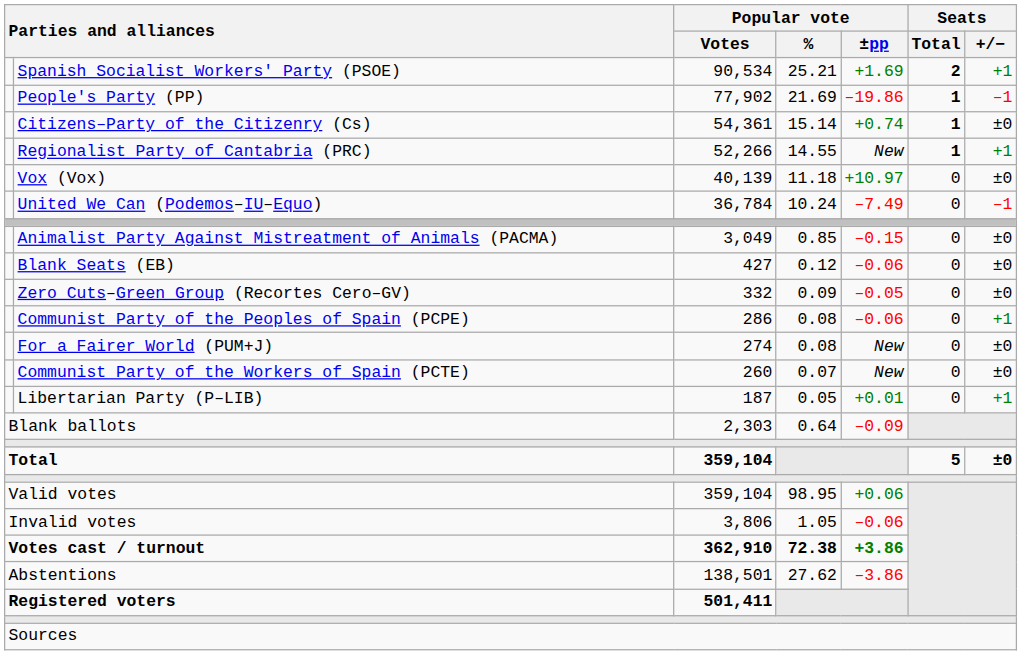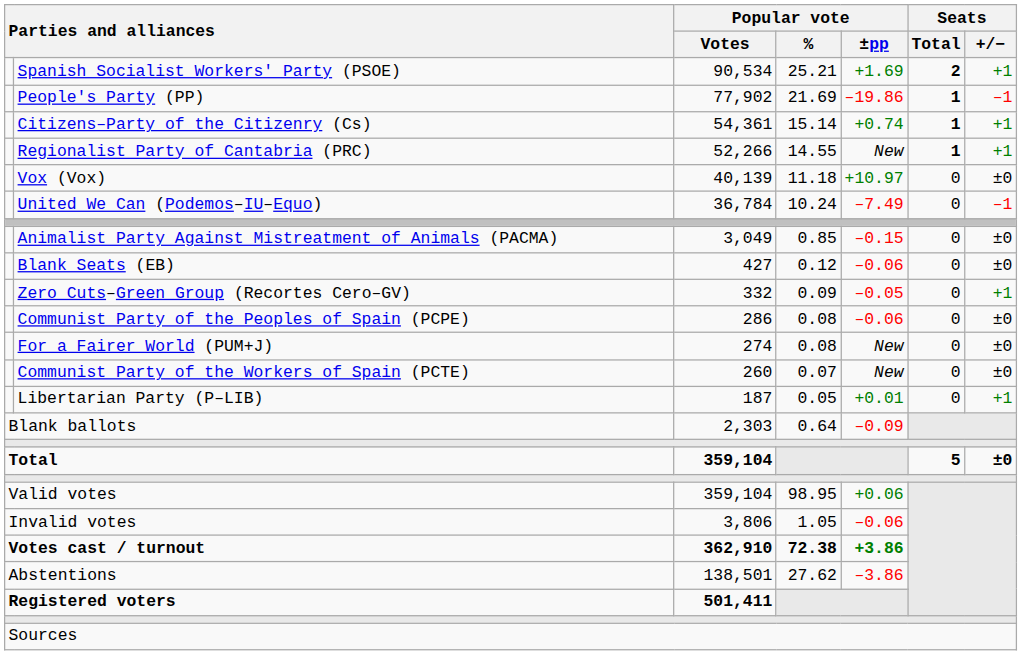(1003, 125) ±0 -> (1003, 125) +1
(1003, 293) ±0 -> (1003, 293) +1
(1003, 319) +1 -> (1003, 319) ±0
